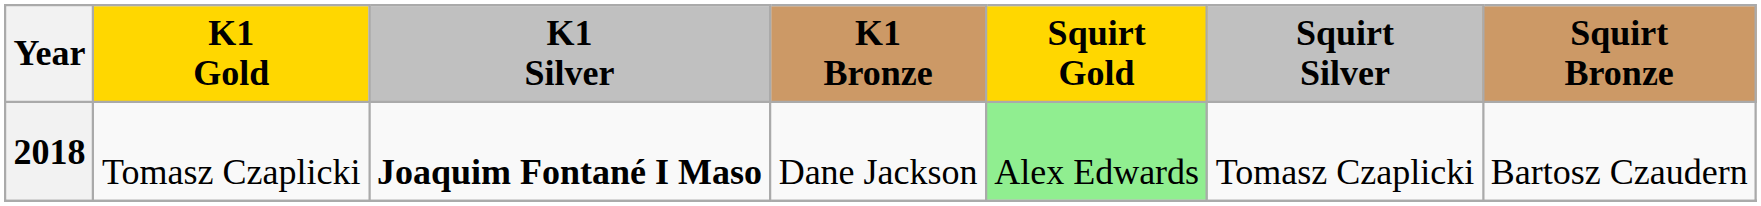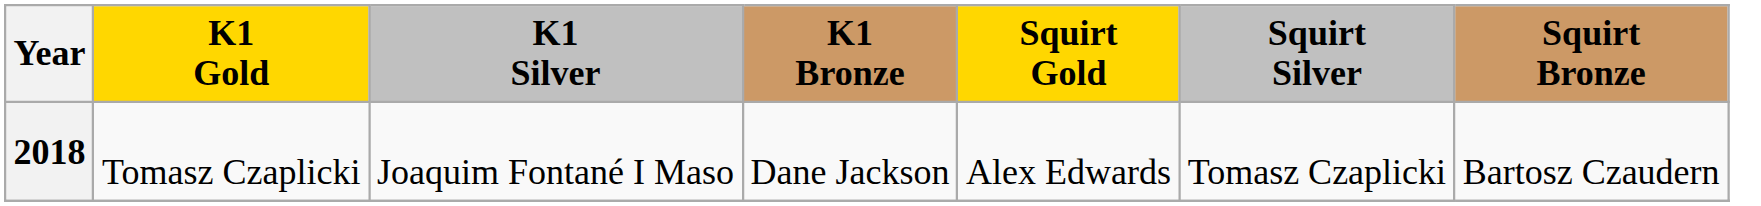(570, 171) bold -> (555, 171) normal
(1097, 171) lightgreen background -> (1069, 171) no background
